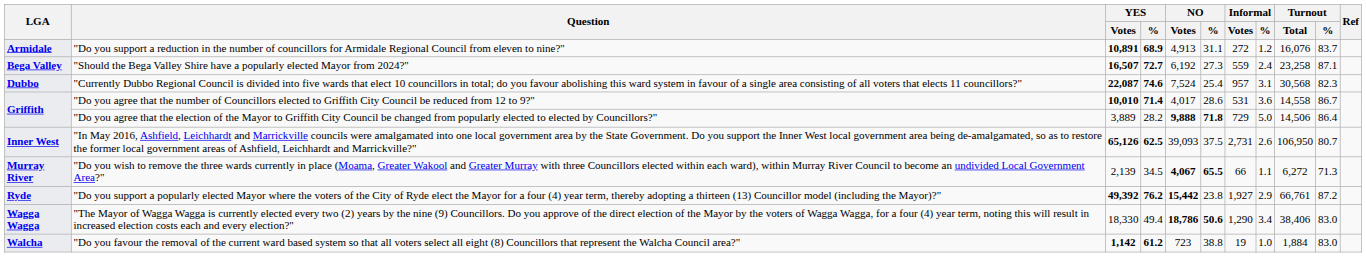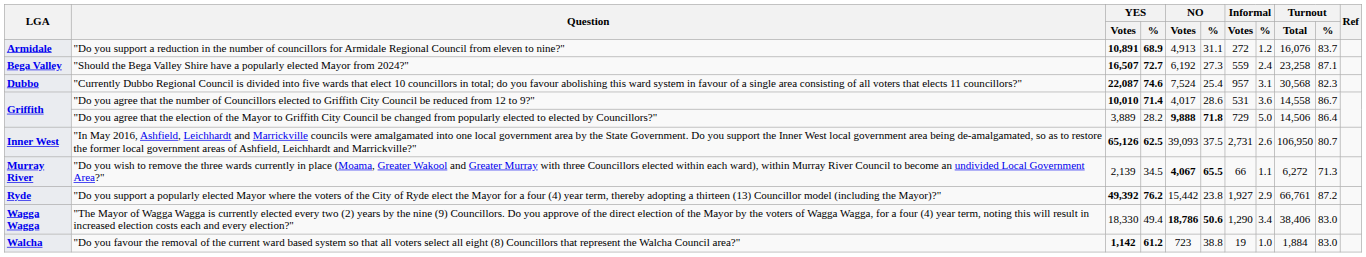(1183, 195) bold -> (1183, 195) normal
